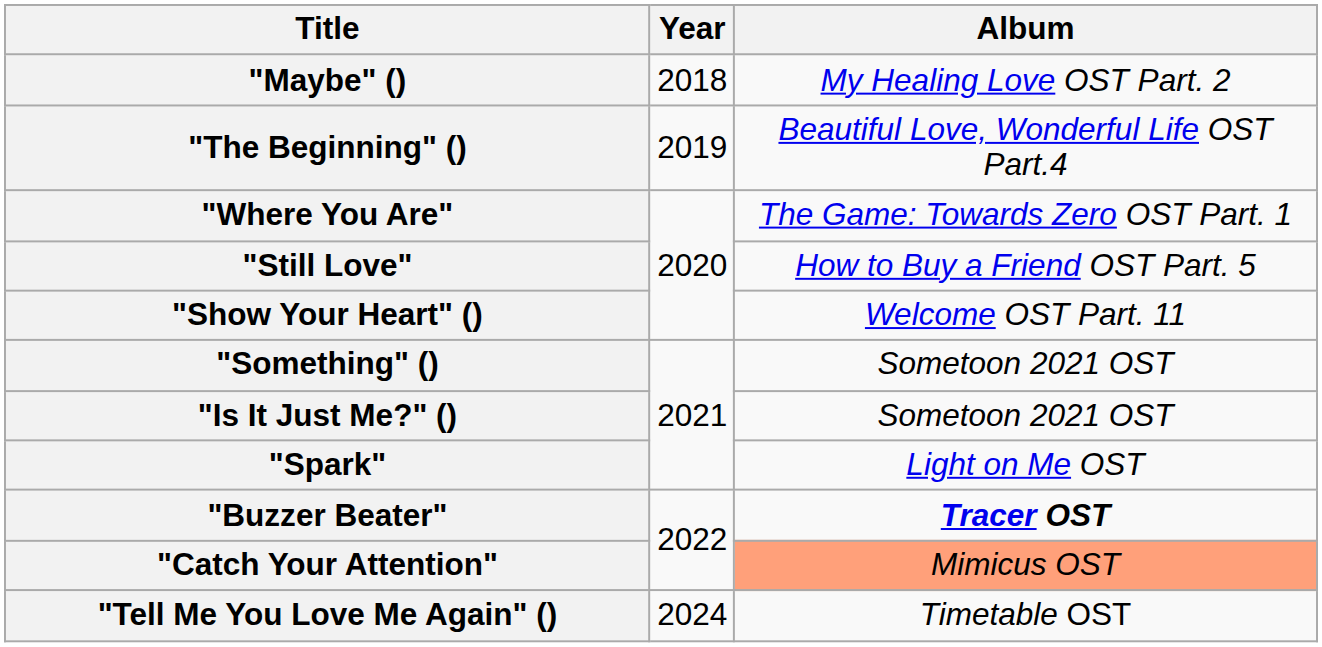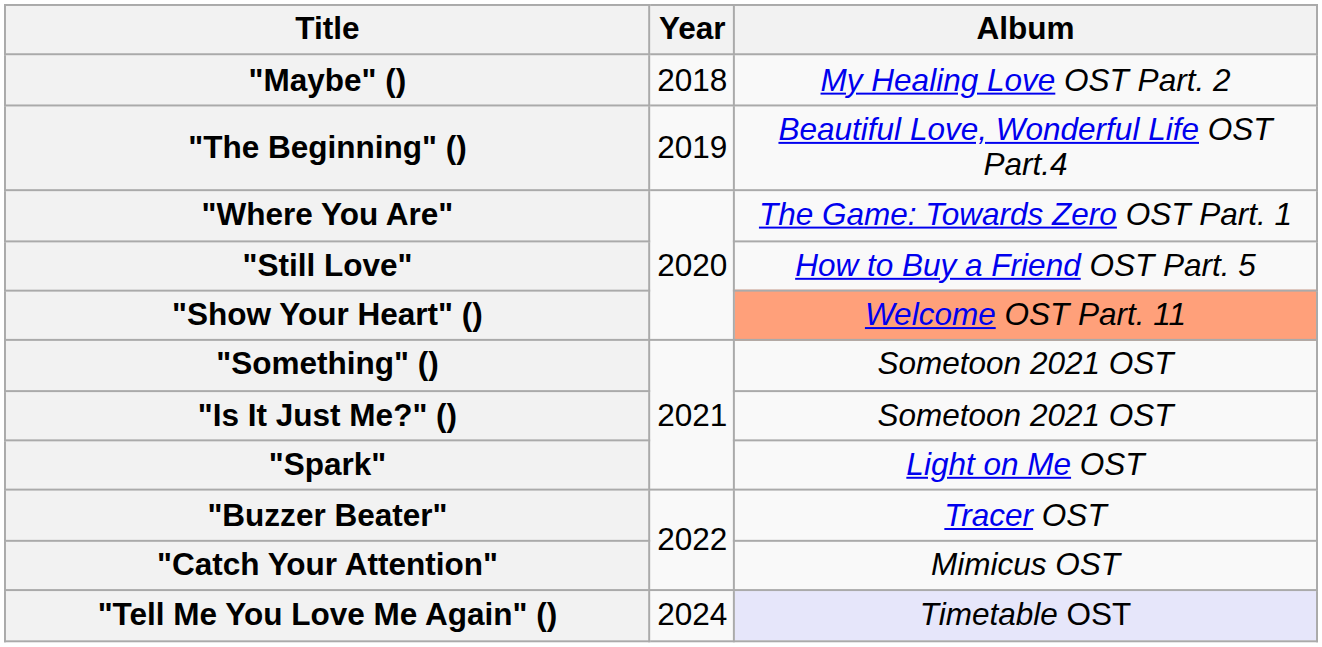(1025, 314) no background -> (1025, 314) lightsalmon background
(1025, 514) bold -> (1025, 514) normal
(1026, 564) lightsalmon background -> (1026, 564) no background
(1025, 614) no background -> (1025, 614) lavender background
